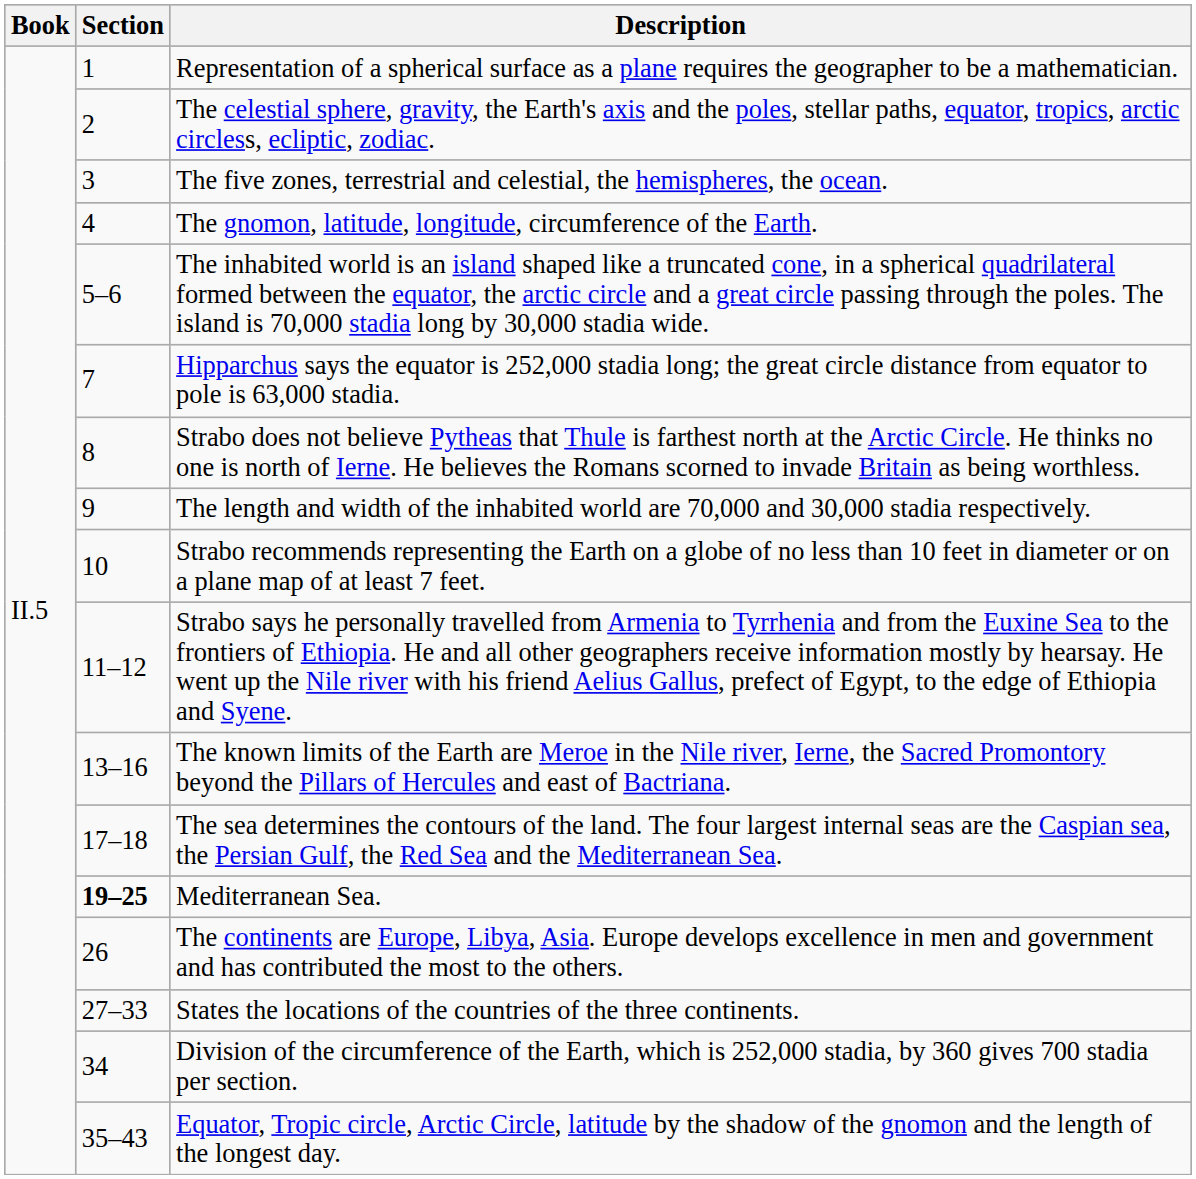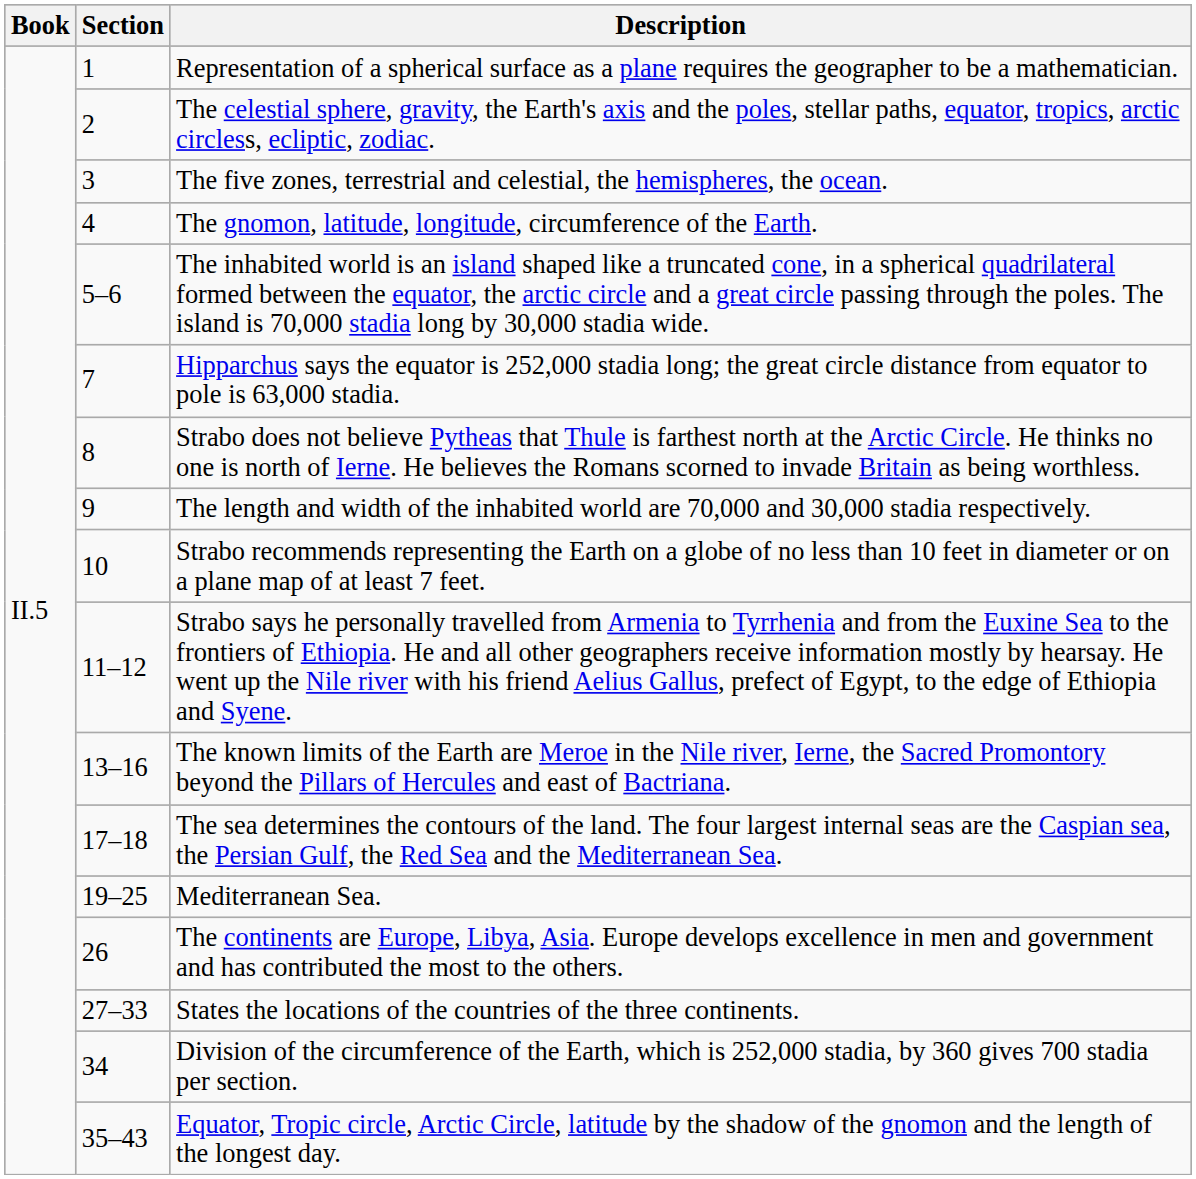(115, 896) bold -> (115, 896) normal
